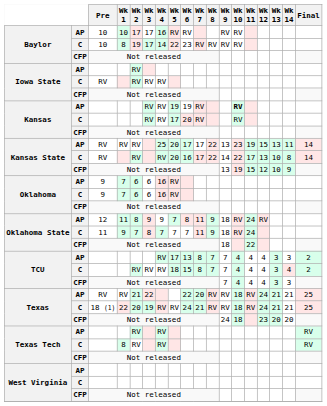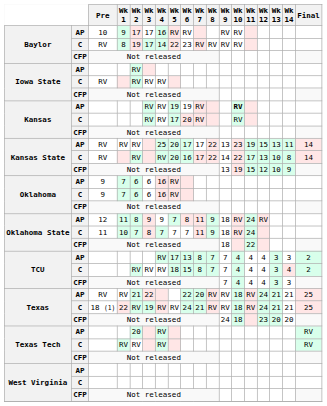(123, 32) 10 -> (123, 32) 9
(103, 45) 10 -> (103, 45) RV
(123, 232) 9 -> (123, 232) 10
(136, 307) 20 -> (136, 307) RV
(136, 332) RV -> (136, 332) 20
(123, 345) 8 -> (123, 345) RV
